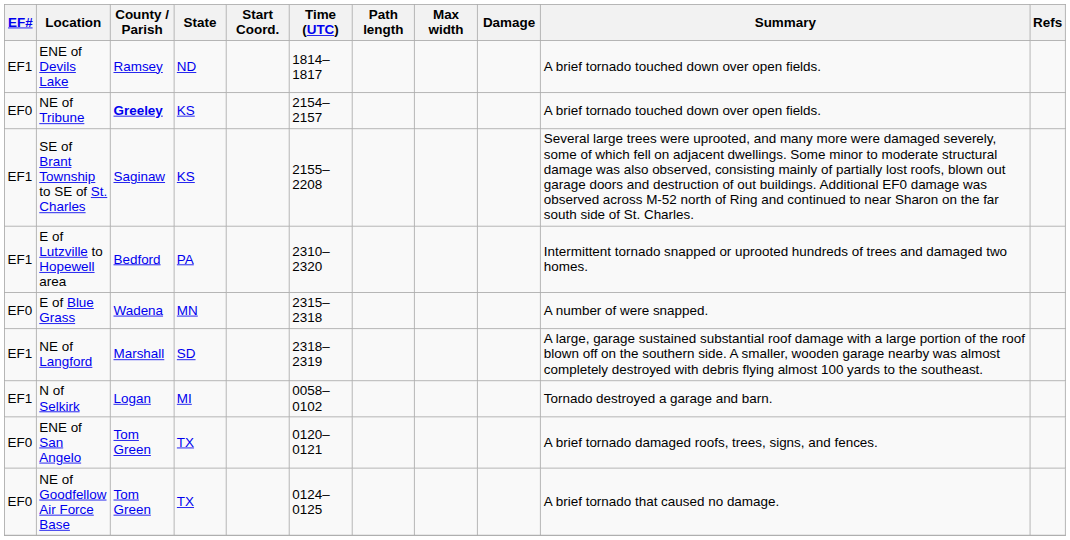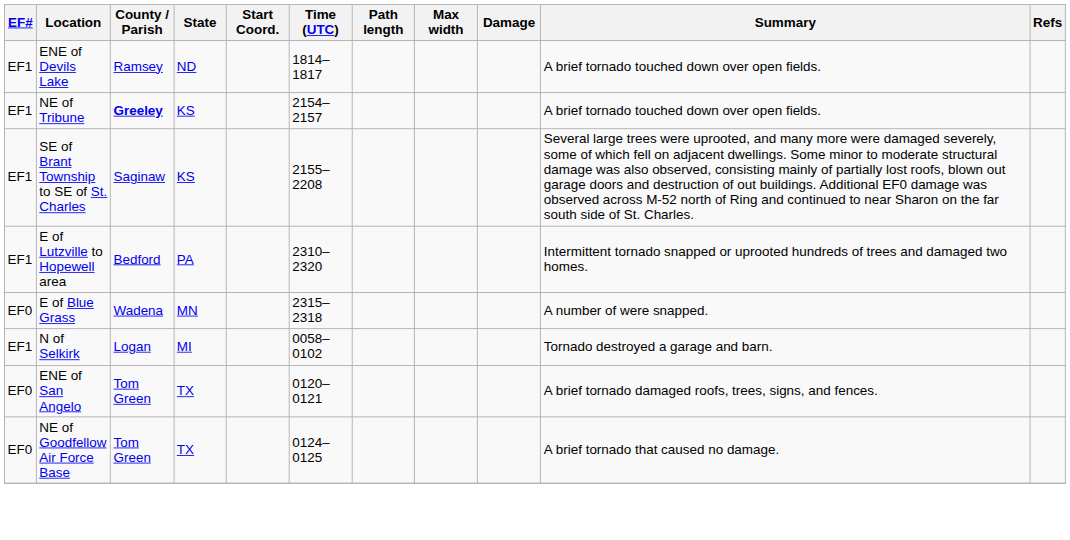(20, 110) EF0 -> (20, 110) EF1
- row: (66, 354)
